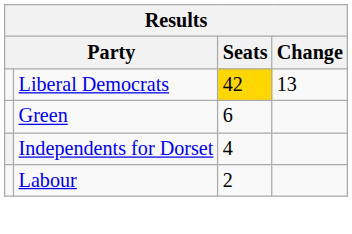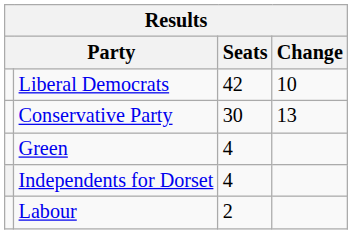(233, 84) gold background -> (233, 84) no background
(287, 84) 13 -> (287, 84) 10
+ row: (96, 116)
(228, 116) 6 -> (228, 148) 4
